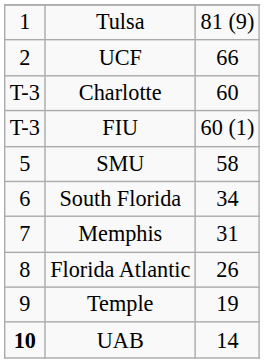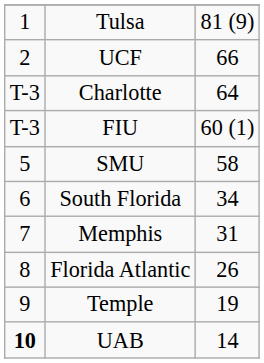(227, 92) 60 -> (227, 92) 64
